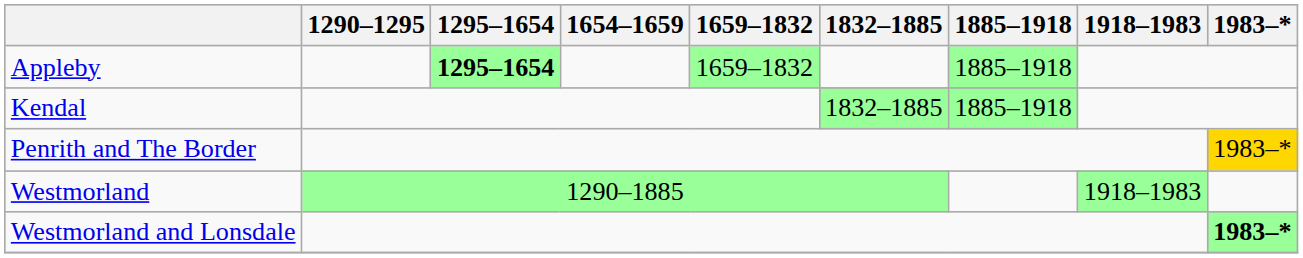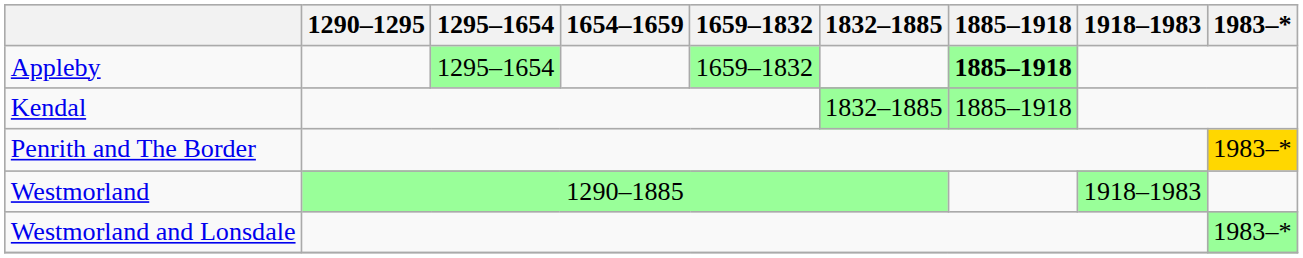(496, 66) bold -> (496, 66) normal
(1013, 66) normal -> (1013, 66) bold
(1252, 231) bold -> (1252, 231) normal
